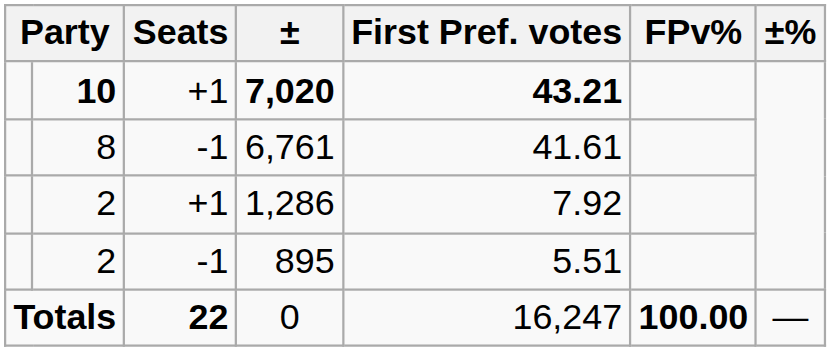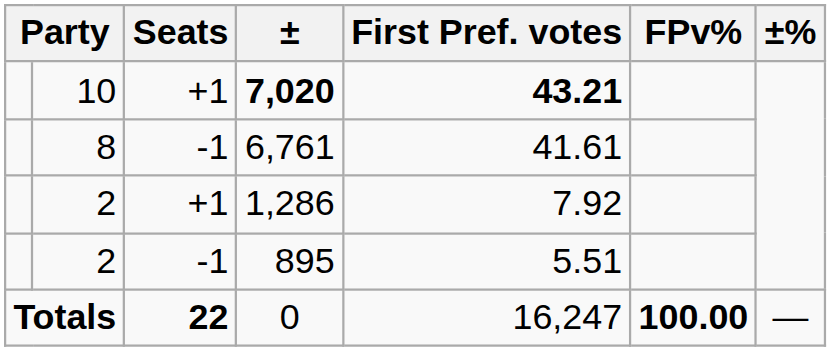(96, 89) bold -> (96, 89) normal
